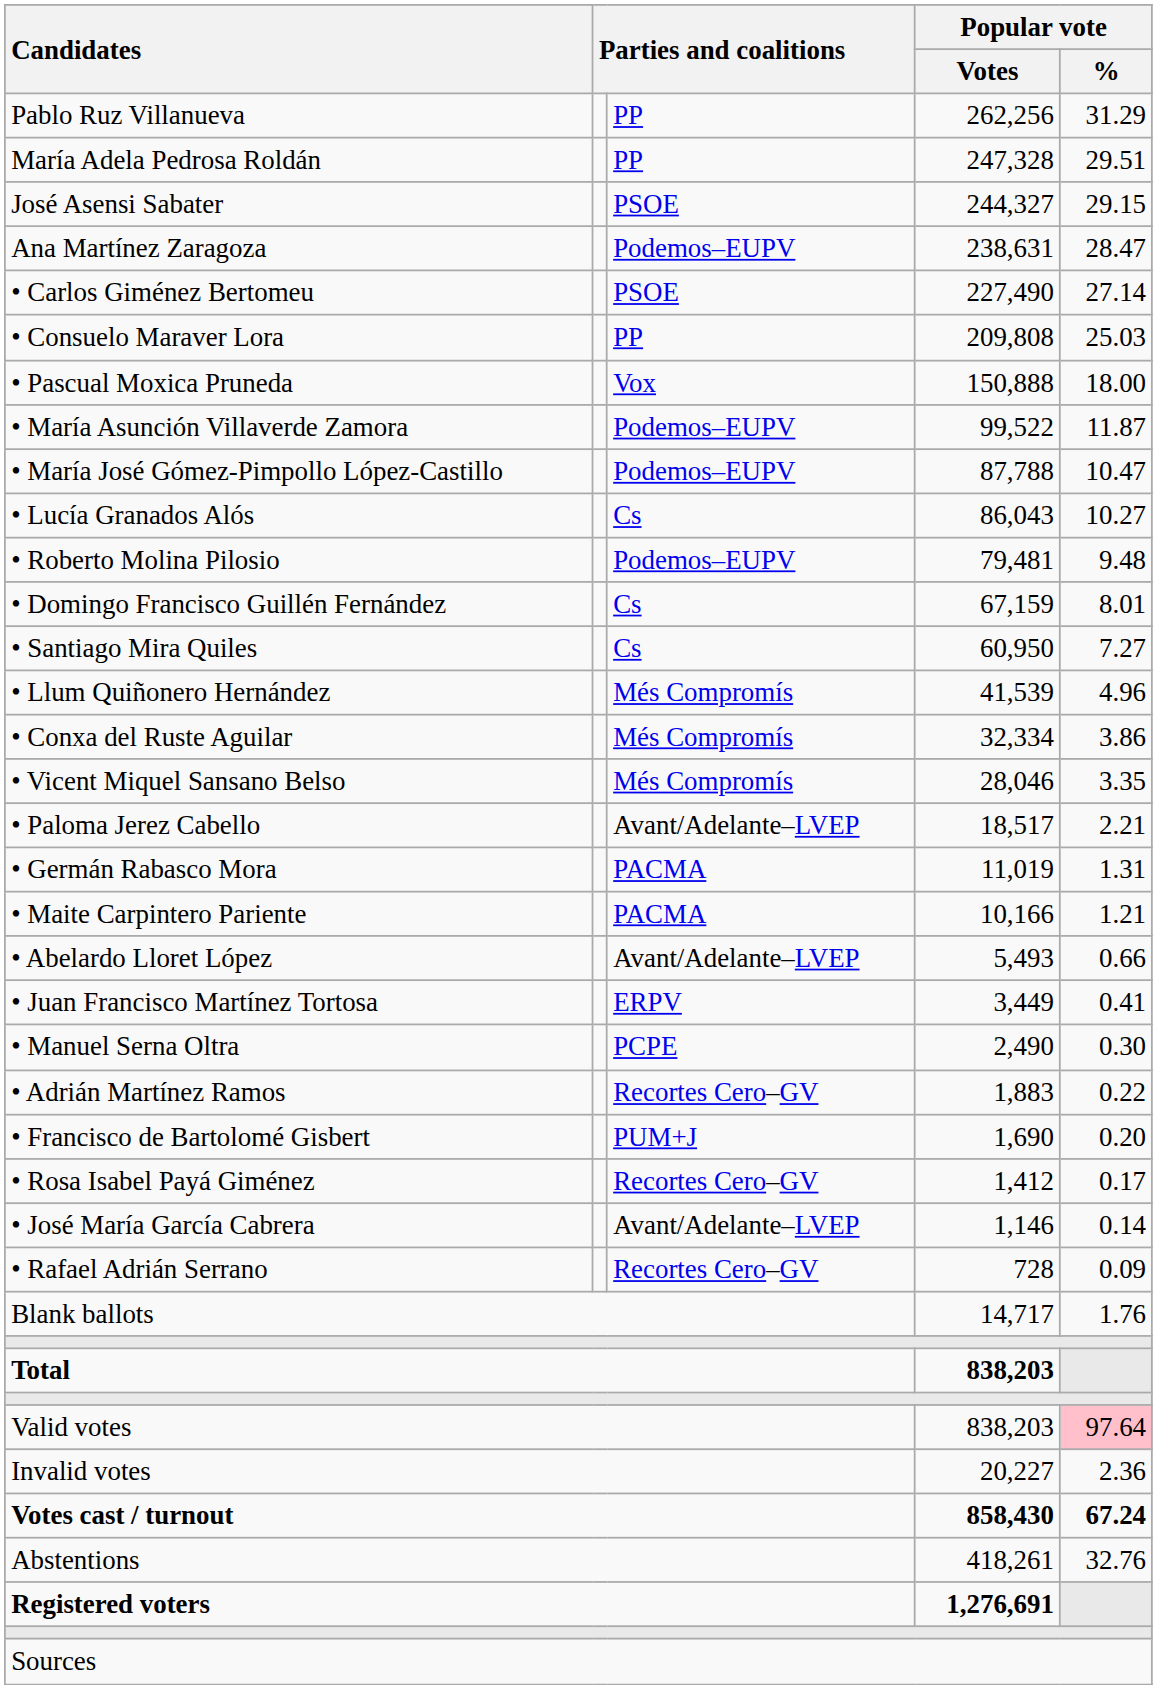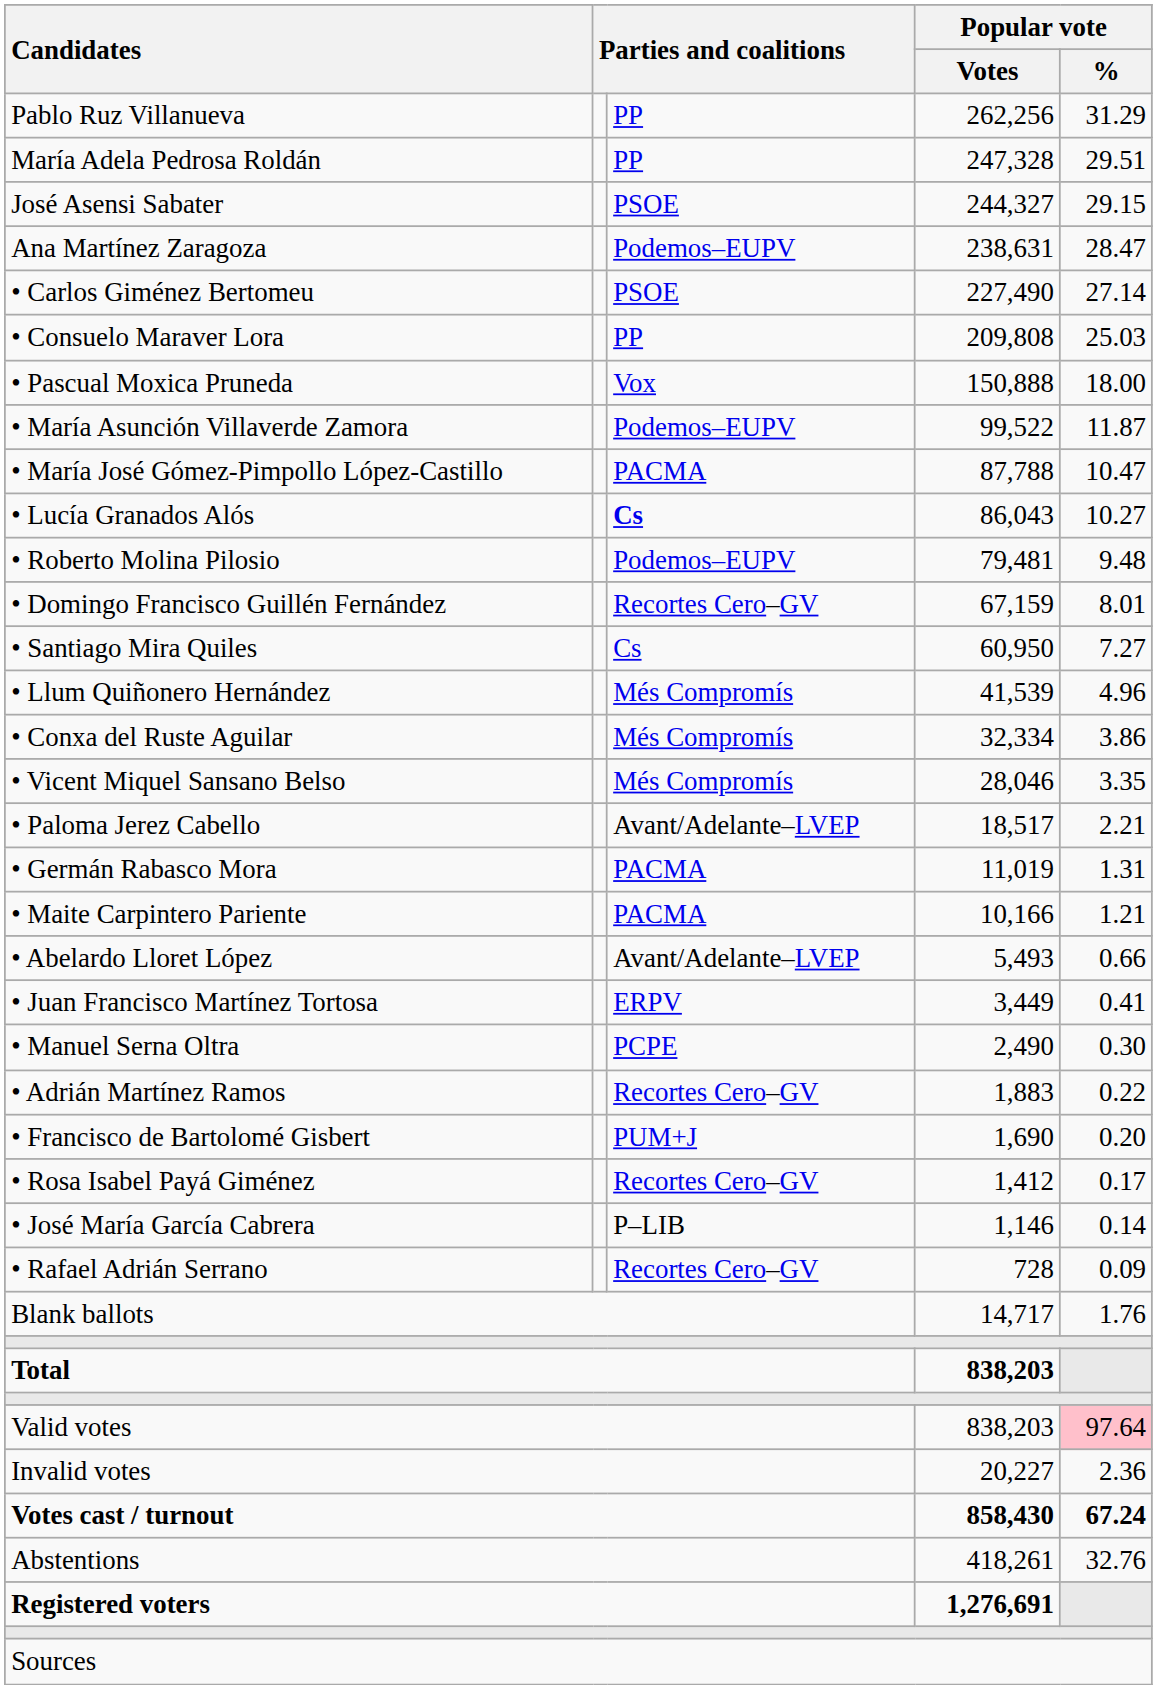(704, 470) Podemos–EUPV -> (660, 470) PACMA
(627, 514) normal -> (628, 514) bold
(627, 603) Cs -> (716, 603) Recortes Cero–GV
(736, 1224) Avant/Adelante–LVEP -> (649, 1224) P–LIB
